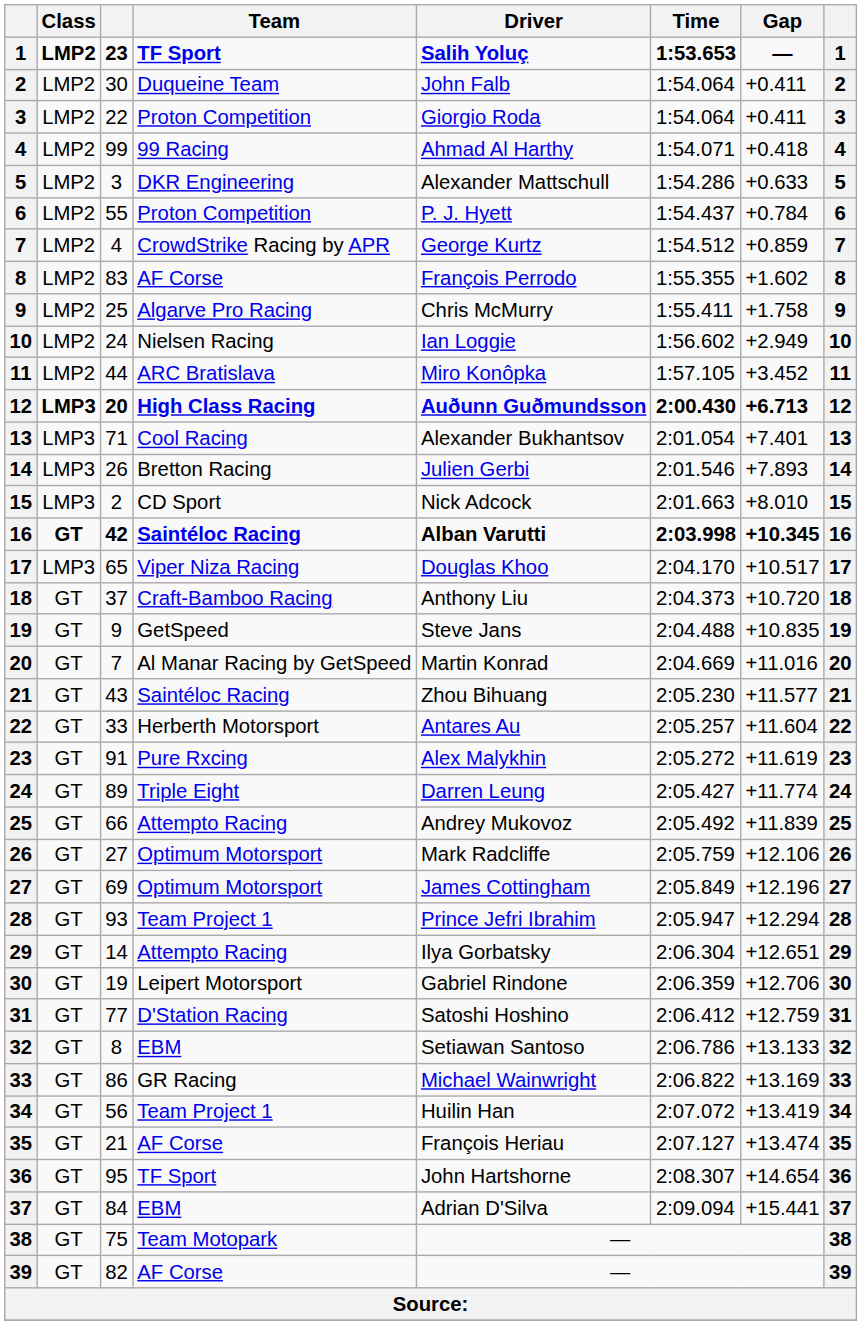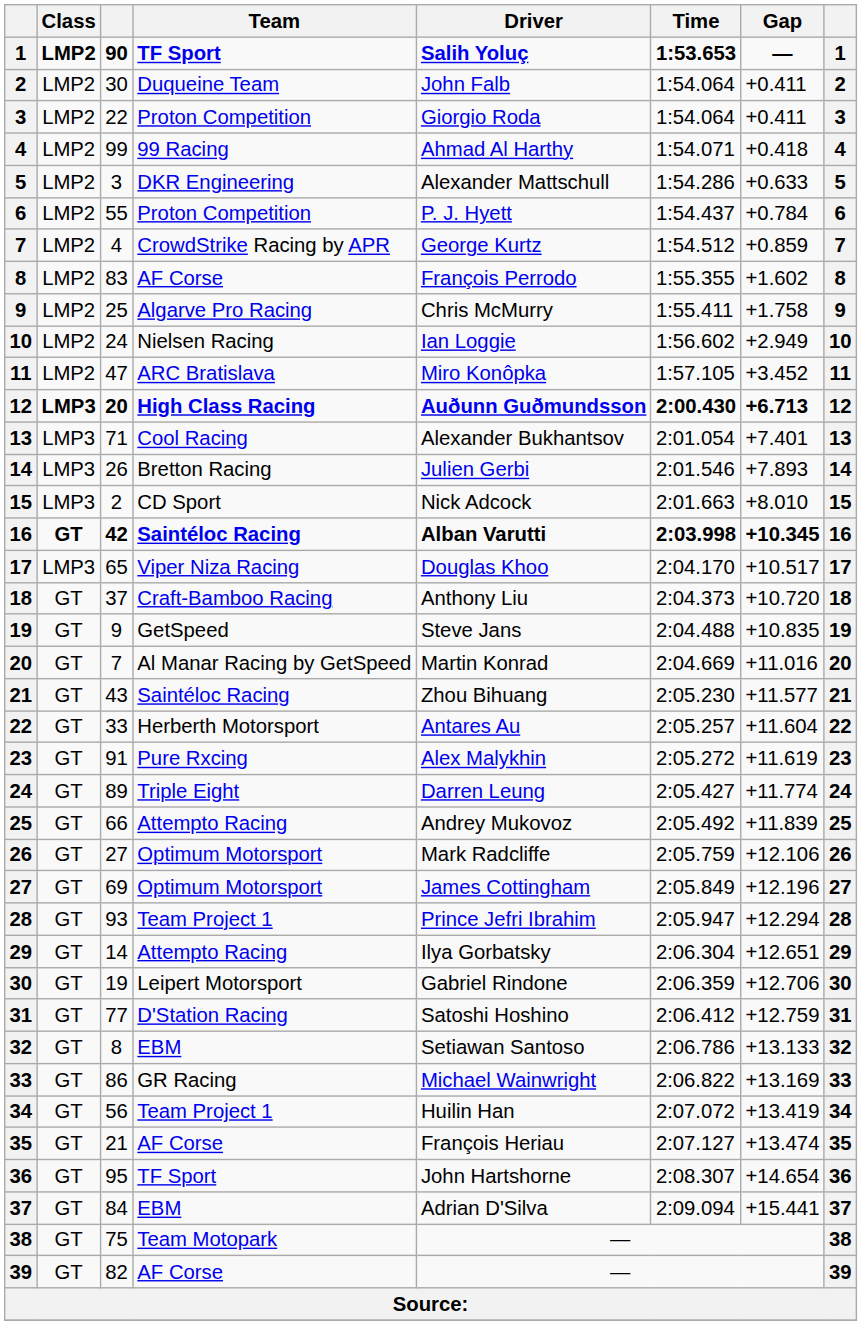(117, 53) 23 -> (117, 53) 90
(117, 374) 44 -> (117, 374) 47
